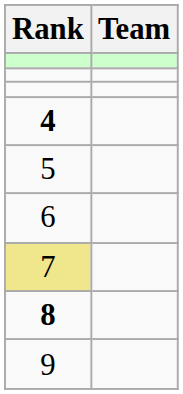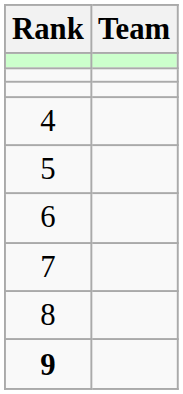(48, 120) bold -> (48, 120) normal
(48, 266) khaki background -> (48, 266) no background
(48, 314) bold -> (48, 314) normal
(48, 363) normal -> (48, 363) bold
